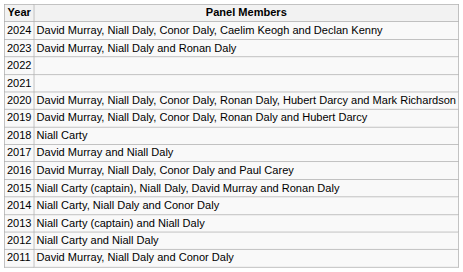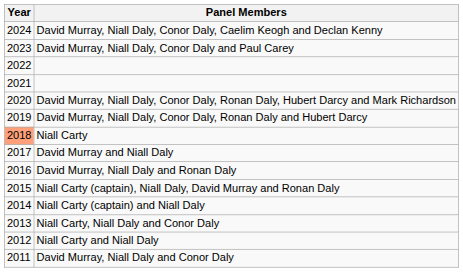(136, 48) David Murray, Niall Daly and Ronan Daly -> (165, 48) David Murray, Niall Daly, Conor Daly and Paul Carey
(19, 135) no background -> (19, 135) lightsalmon background
(165, 170) David Murray, Niall Daly, Conor Daly and Paul Carey -> (136, 170) David Murray, Niall Daly and Ronan Daly
(128, 205) Niall Carty, Niall Daly and Conor Daly -> (121, 205) Niall Carty (captain) and Niall Daly
(121, 223) Niall Carty (captain) and Niall Daly -> (128, 223) Niall Carty, Niall Daly and Conor Daly
